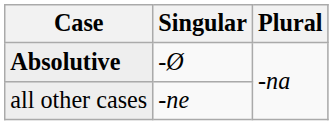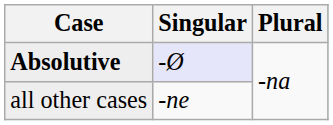(171, 61) no background -> (171, 61) lavender background
